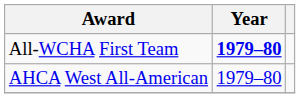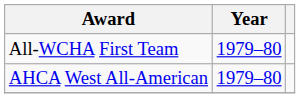(249, 48) bold -> (249, 48) normal
